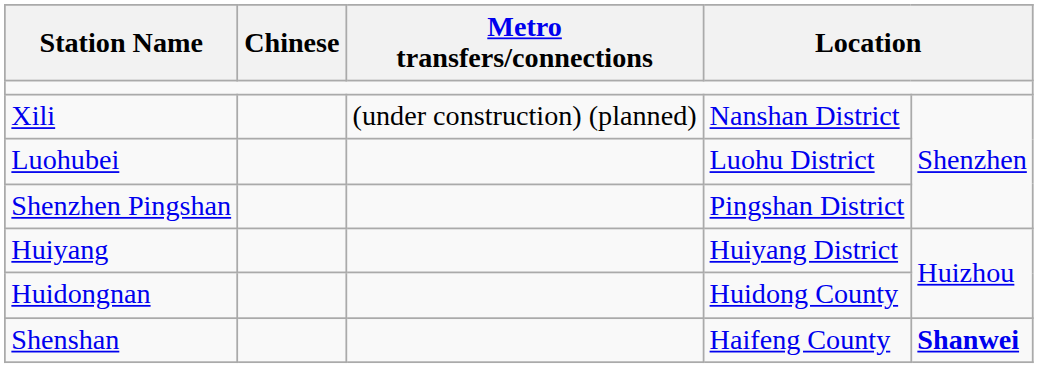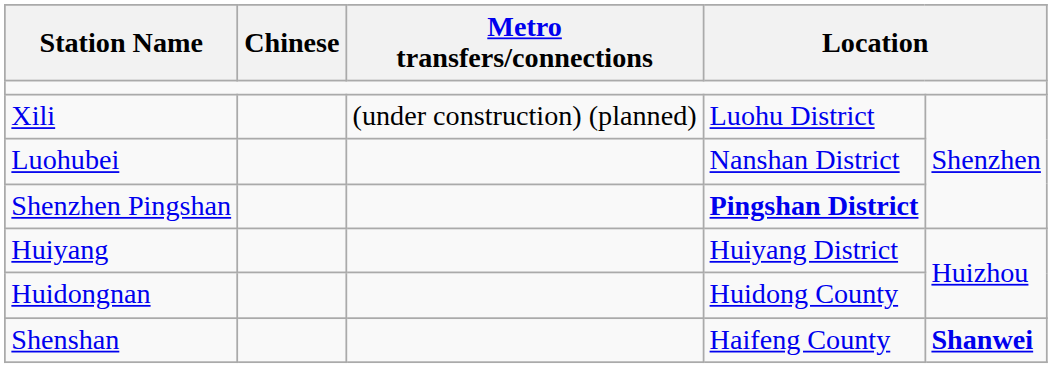(805, 116) Nanshan District -> (792, 116) Luohu District
(792, 160) Luohu District -> (805, 160) Nanshan District
(807, 205) normal -> (814, 205) bold
